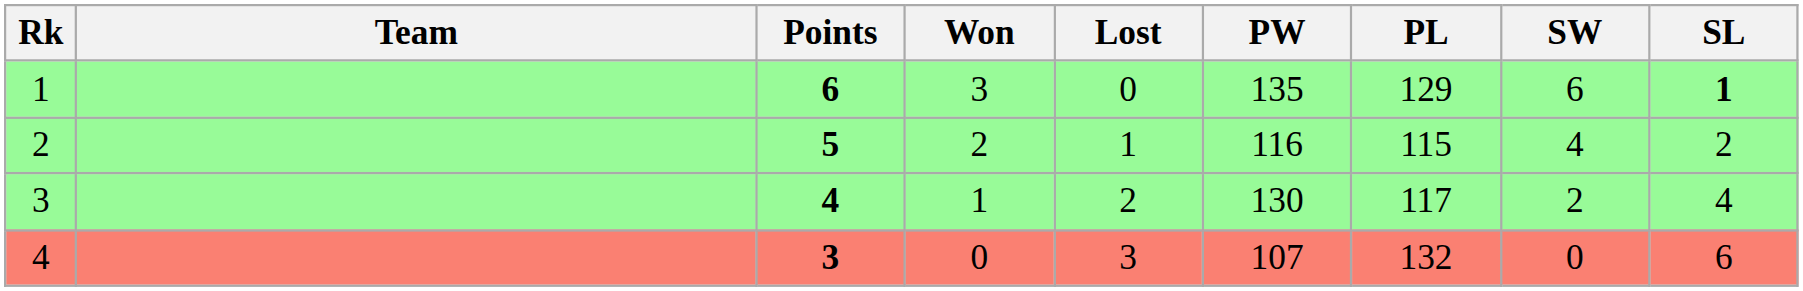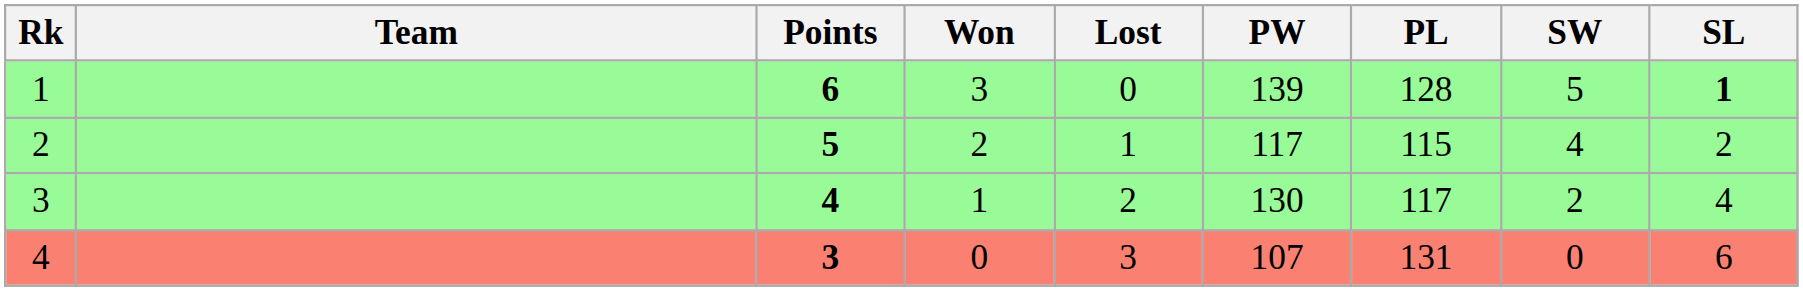(1277, 88) 135 -> (1277, 88) 139
(1426, 88) 129 -> (1426, 88) 128
(1575, 88) 6 -> (1575, 88) 5
(1277, 144) 116 -> (1277, 144) 117
(1426, 256) 132 -> (1426, 256) 131
